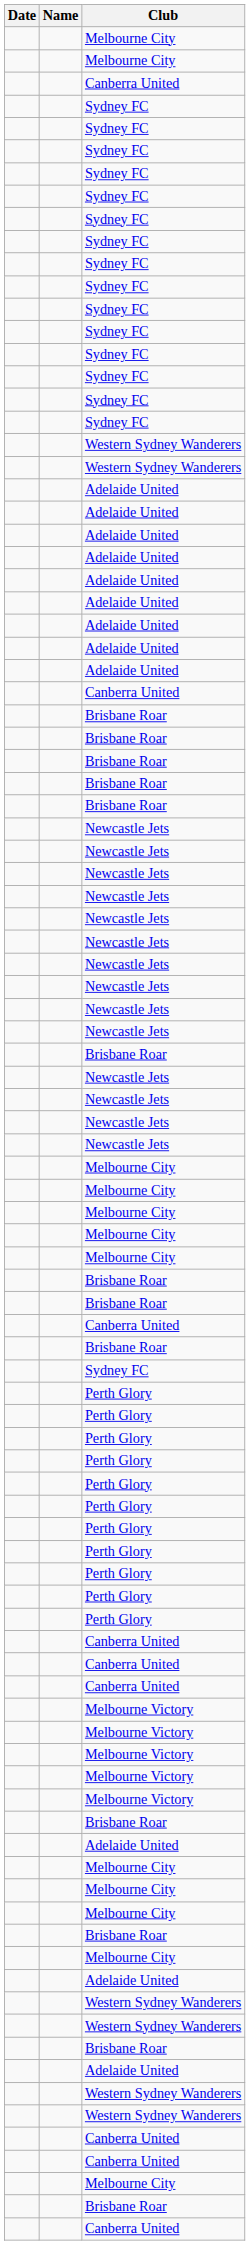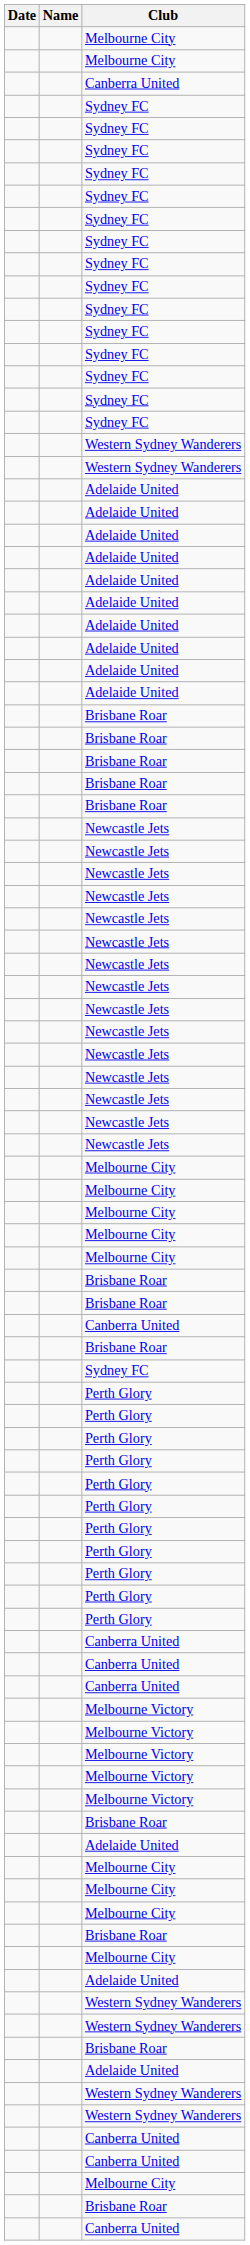(132, 693) Canberra United -> (132, 693) Adelaide United
(126, 1054) Brisbane Roar -> (127, 1054) Newcastle Jets
